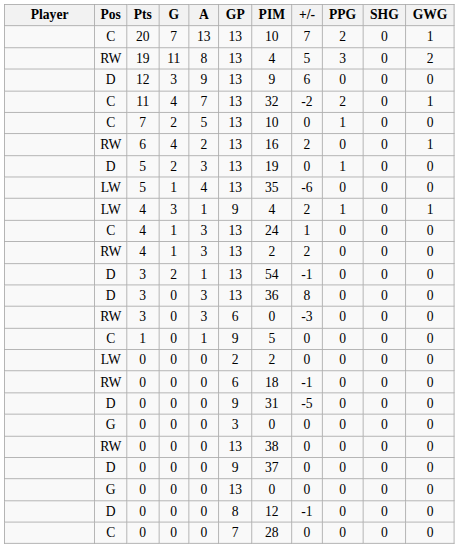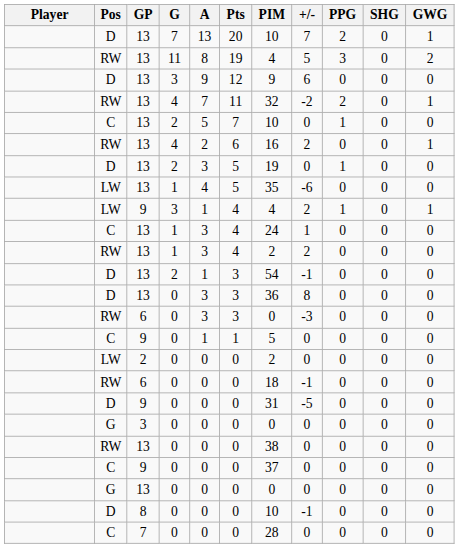columns swapped: (235, 15) <-> (143, 15)
(111, 36) C -> (111, 36) D
(111, 101) C -> (111, 101) RW
(111, 468) D -> (111, 468) C
(272, 511) 12 -> (272, 511) 10
